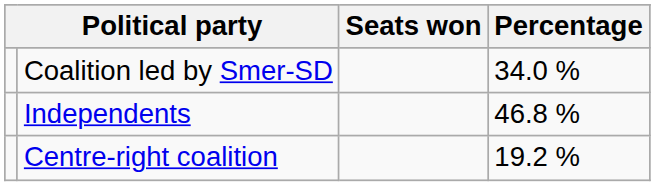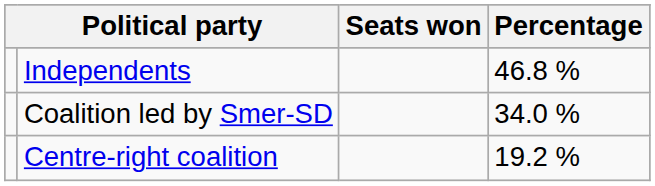rows swapped: (107, 113) <-> (178, 69)
